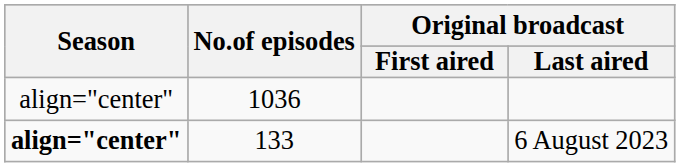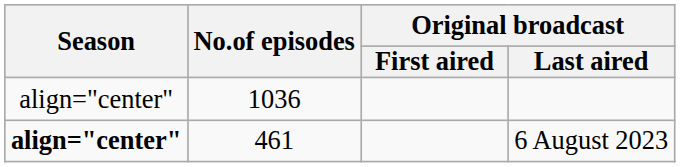(274, 140) 133 -> (274, 140) 461
